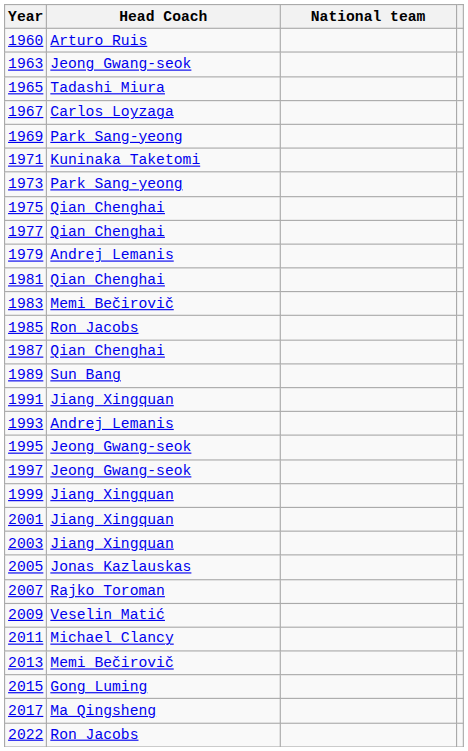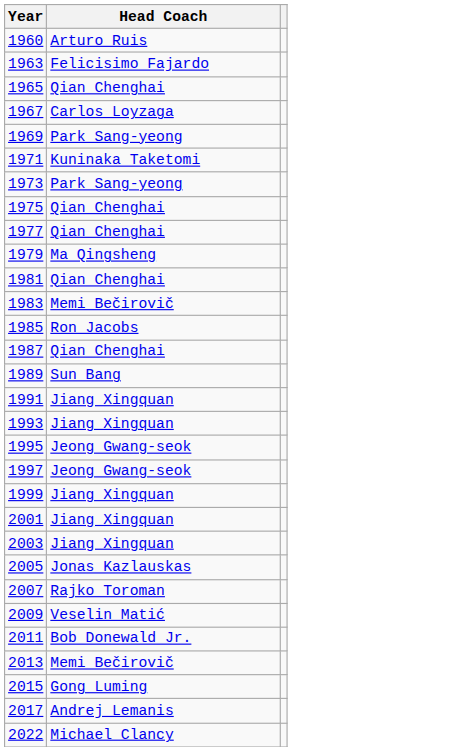- column: (368, 17)
(121, 64) Jeong Gwang-seok -> (130, 64) Felicisimo Fajardo
(108, 88) Tadashi Miura -> (108, 88) Qian Chenghai
(112, 256) Andrej Lemanis -> (103, 256) Ma Qingsheng
(112, 424) Andrej Lemanis -> (112, 424) Jiang Xingquan
(112, 639) Michael Clancy -> (121, 639) Bob Donewald Jr.
(103, 711) Ma Qingsheng -> (112, 711) Andrej Lemanis
(94, 735) Ron Jacobs -> (112, 735) Michael Clancy
